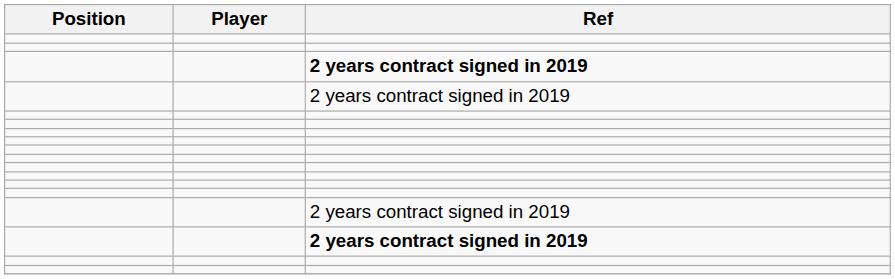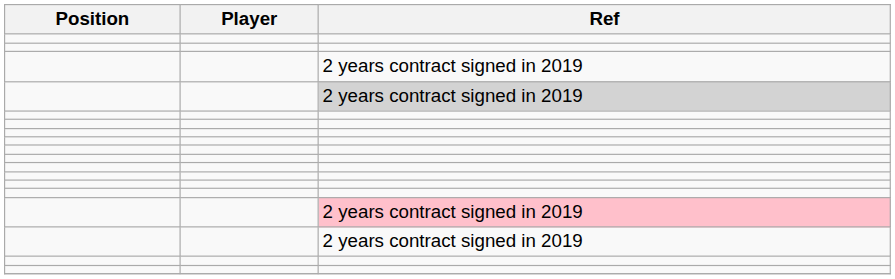(449, 66) bold -> (453, 66) normal
(440, 95) no background -> (453, 95) lightgrey background
(440, 211) no background -> (453, 211) pink background
(449, 241) bold -> (453, 241) normal
